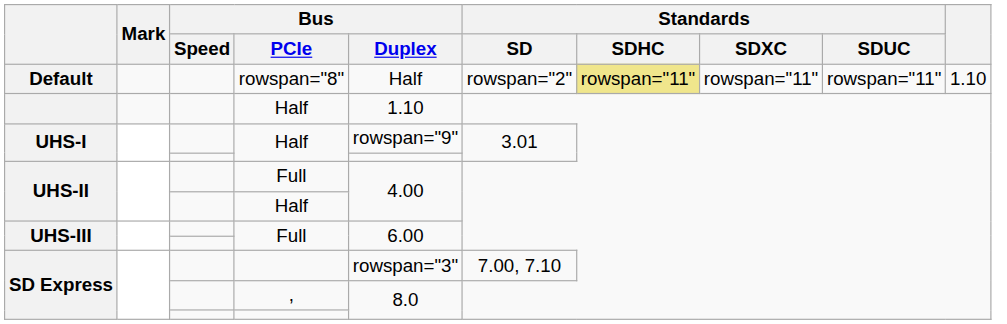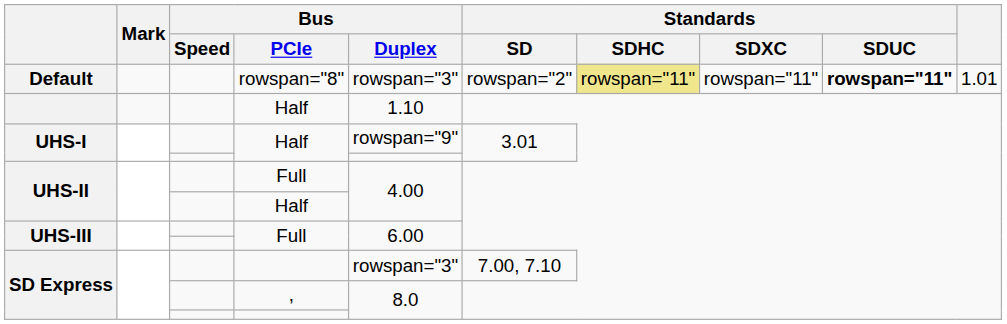(405, 78) Half -> (405, 78) rowspan="3"
(884, 78) normal -> (890, 78) bold
(968, 78) 1.10 -> (979, 78) 1.01
